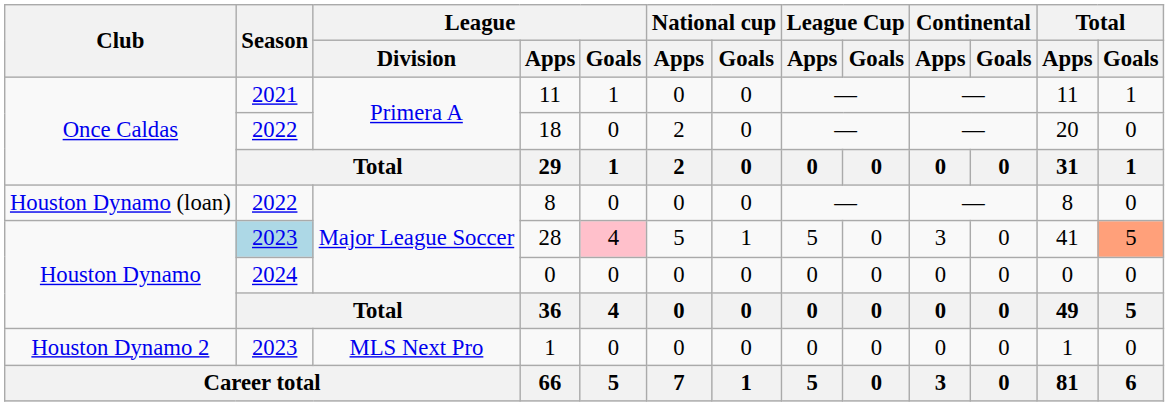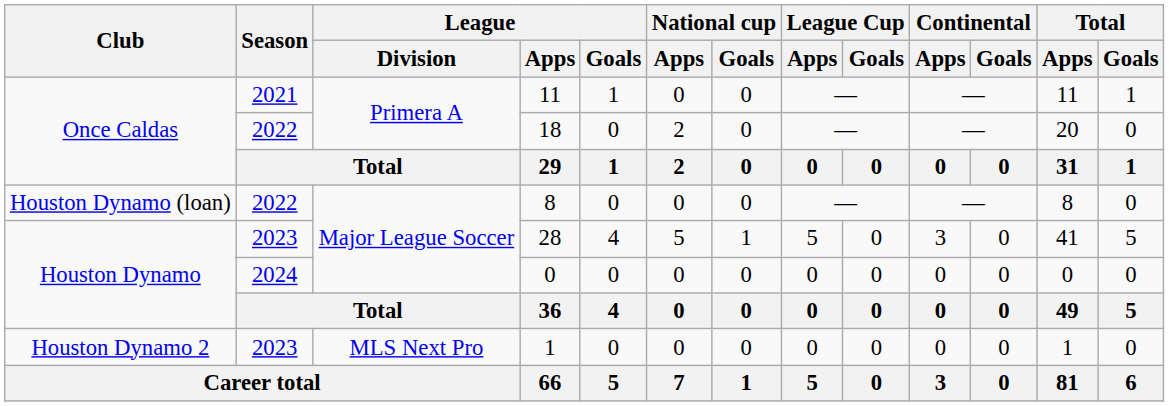(275, 238) lightblue background -> (275, 238) no background
(613, 238) pink background -> (613, 238) no background
(1131, 238) lightsalmon background -> (1131, 238) no background
